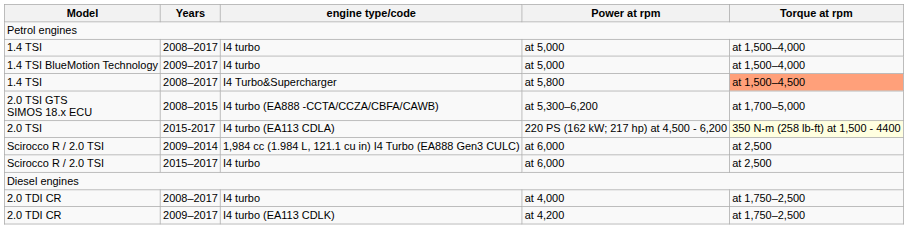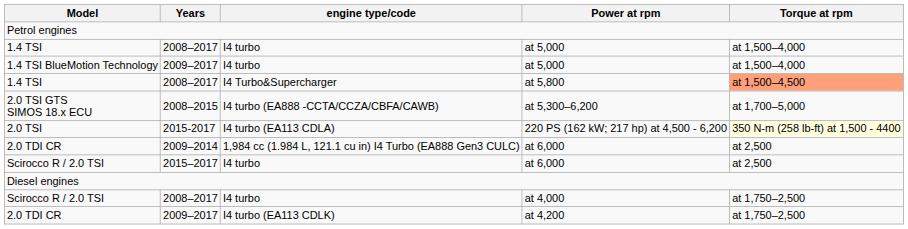(55, 147) Scirocco R / 2.0 TSI -> (34, 147) 2.0 TDI CR
(34, 198) 2.0 TDI CR -> (55, 198) Scirocco R / 2.0 TSI
